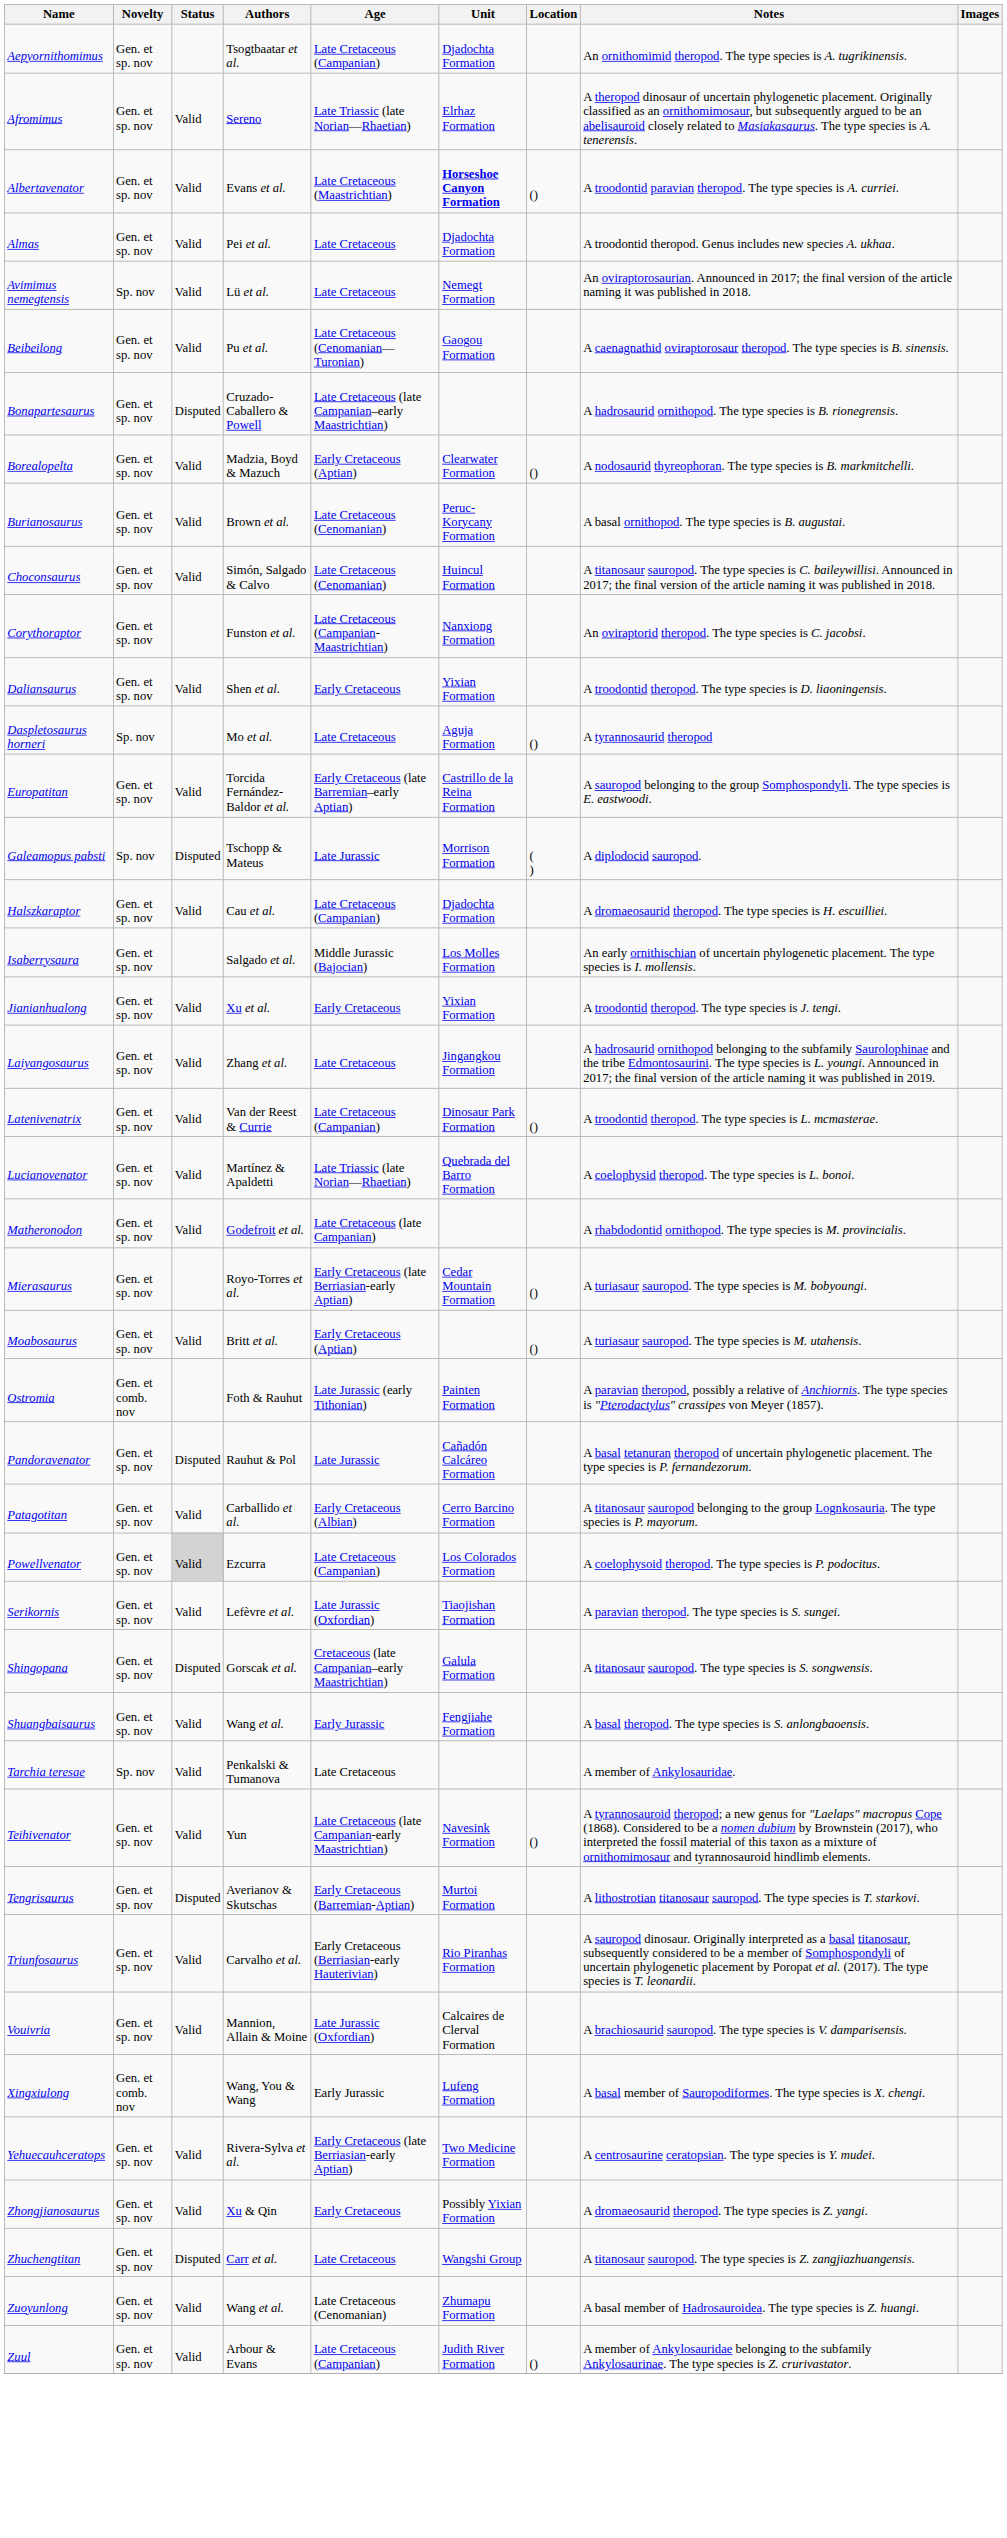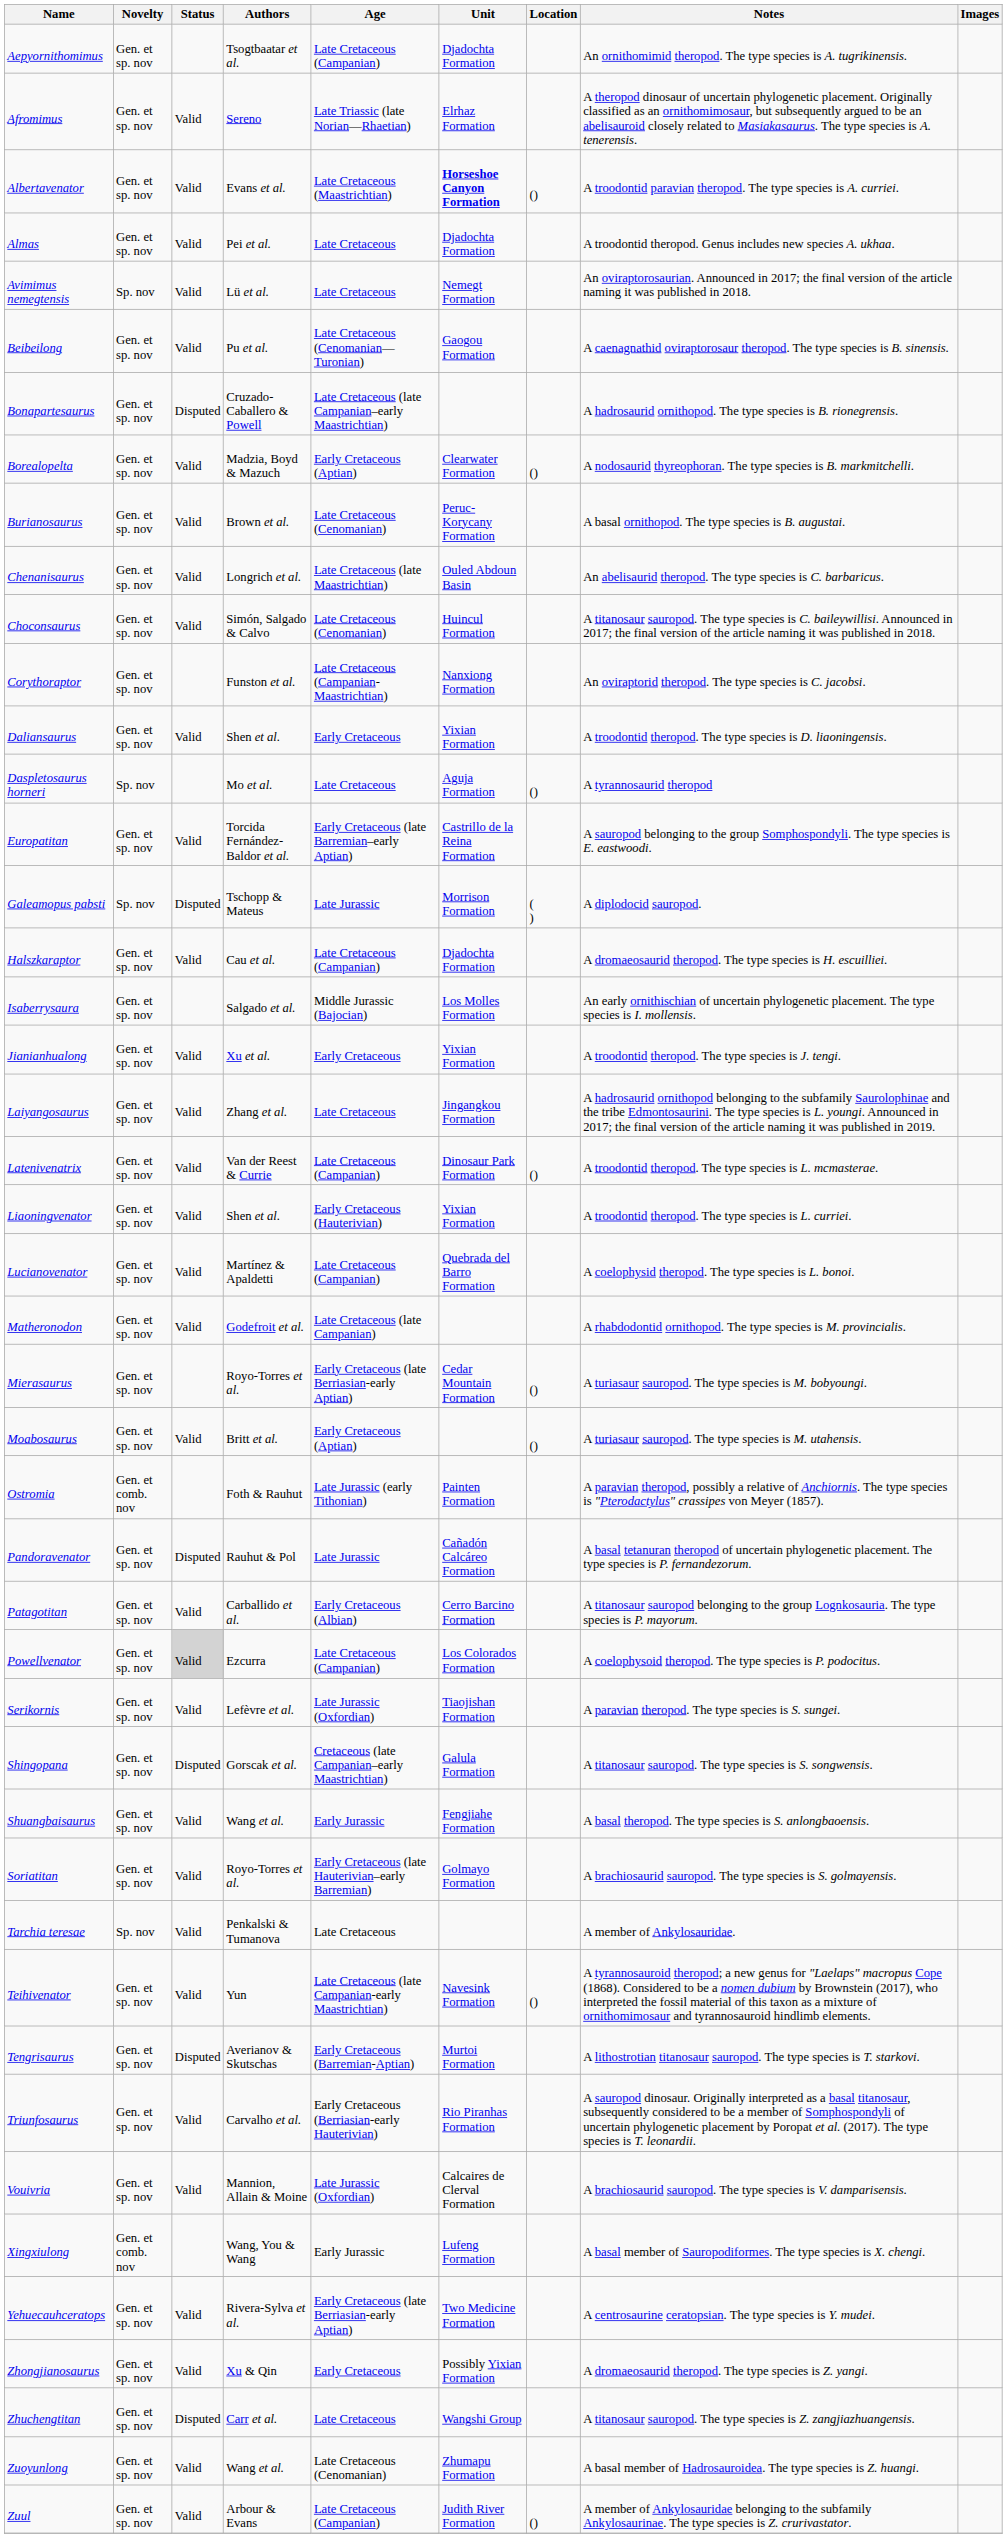+ row: (46, 577)
+ row: (49, 1216)
(362, 1174) Late Triassic (late Norian—Rhaetian) -> (355, 1271) Late Cretaceous (Campanian)
+ row: (33, 1876)
